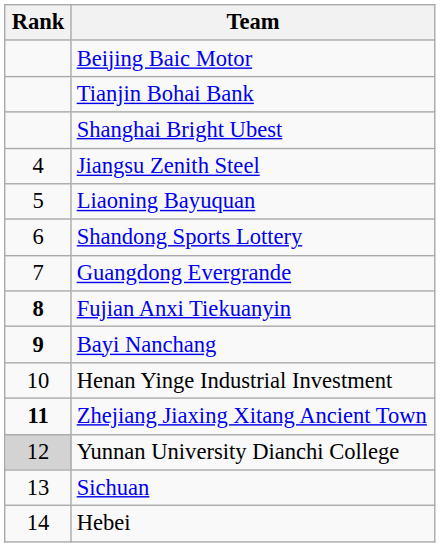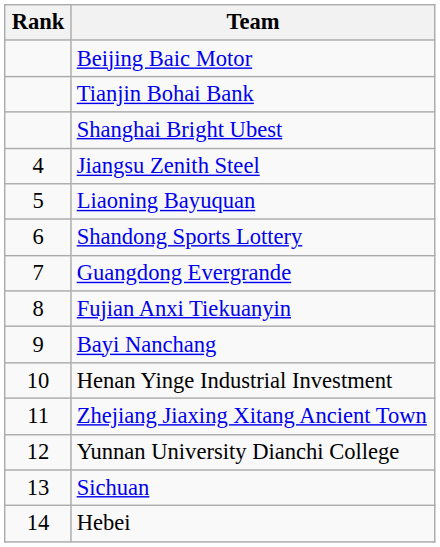(38, 308) bold -> (38, 308) normal
(38, 344) bold -> (38, 344) normal
(38, 415) bold -> (38, 415) normal
(38, 451) lightgrey background -> (38, 451) no background
